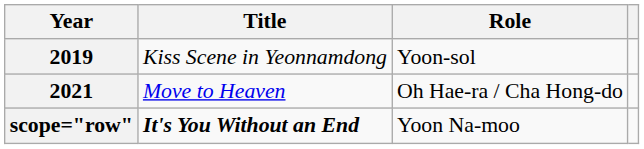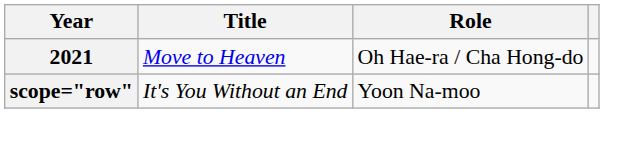- row: (71, 56)
(251, 125) bold -> (245, 90) normal
